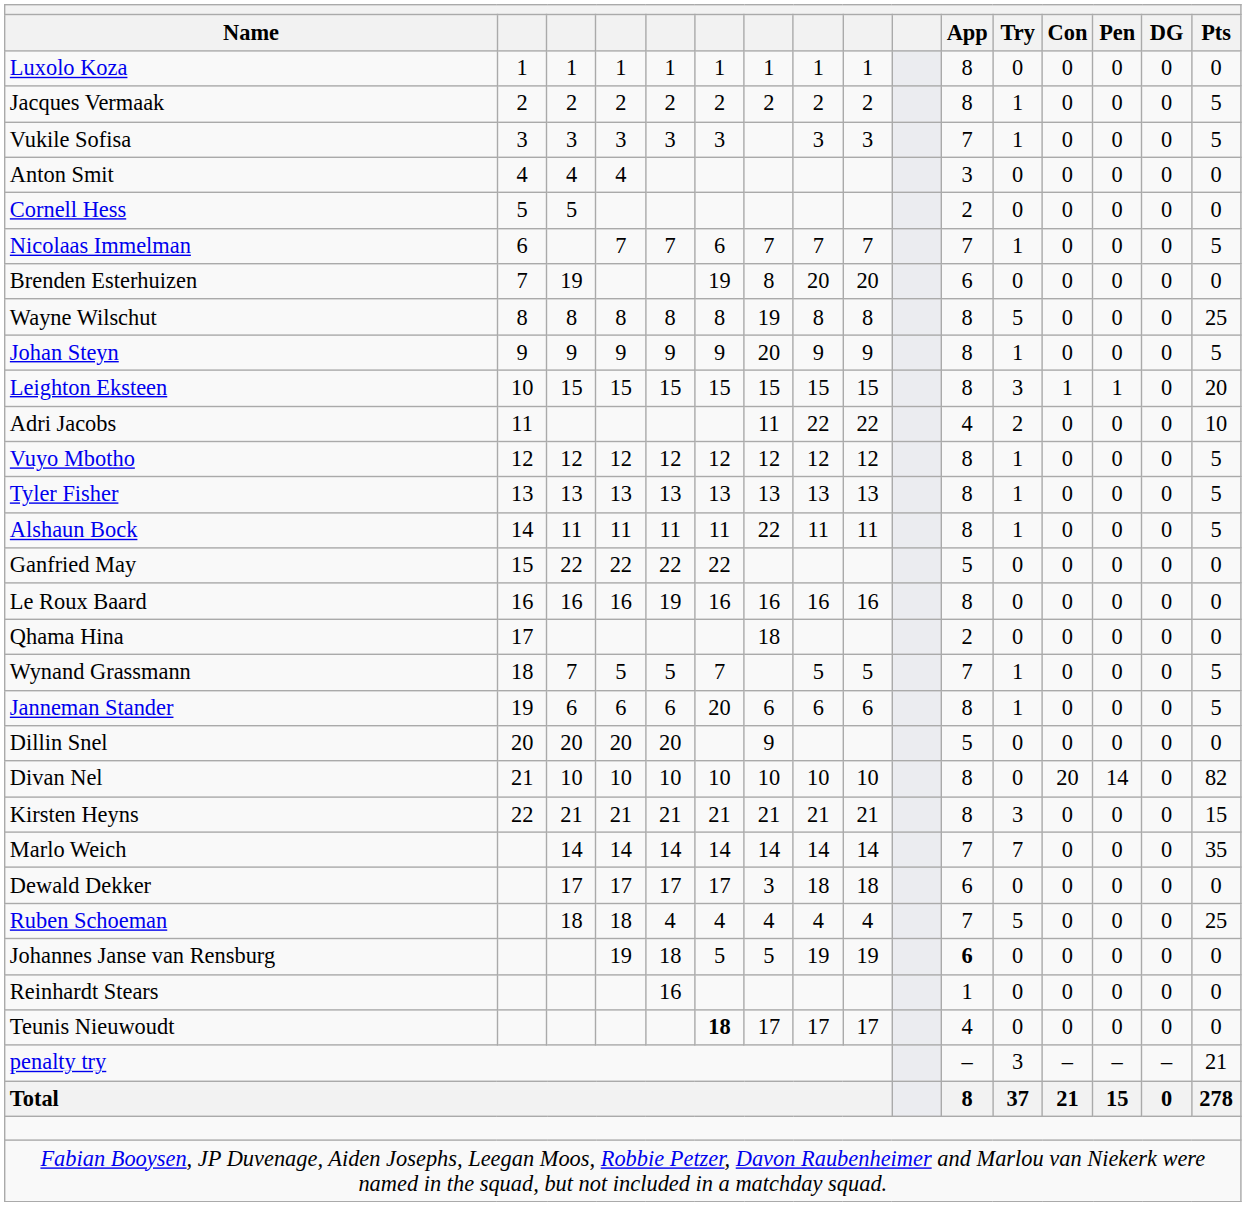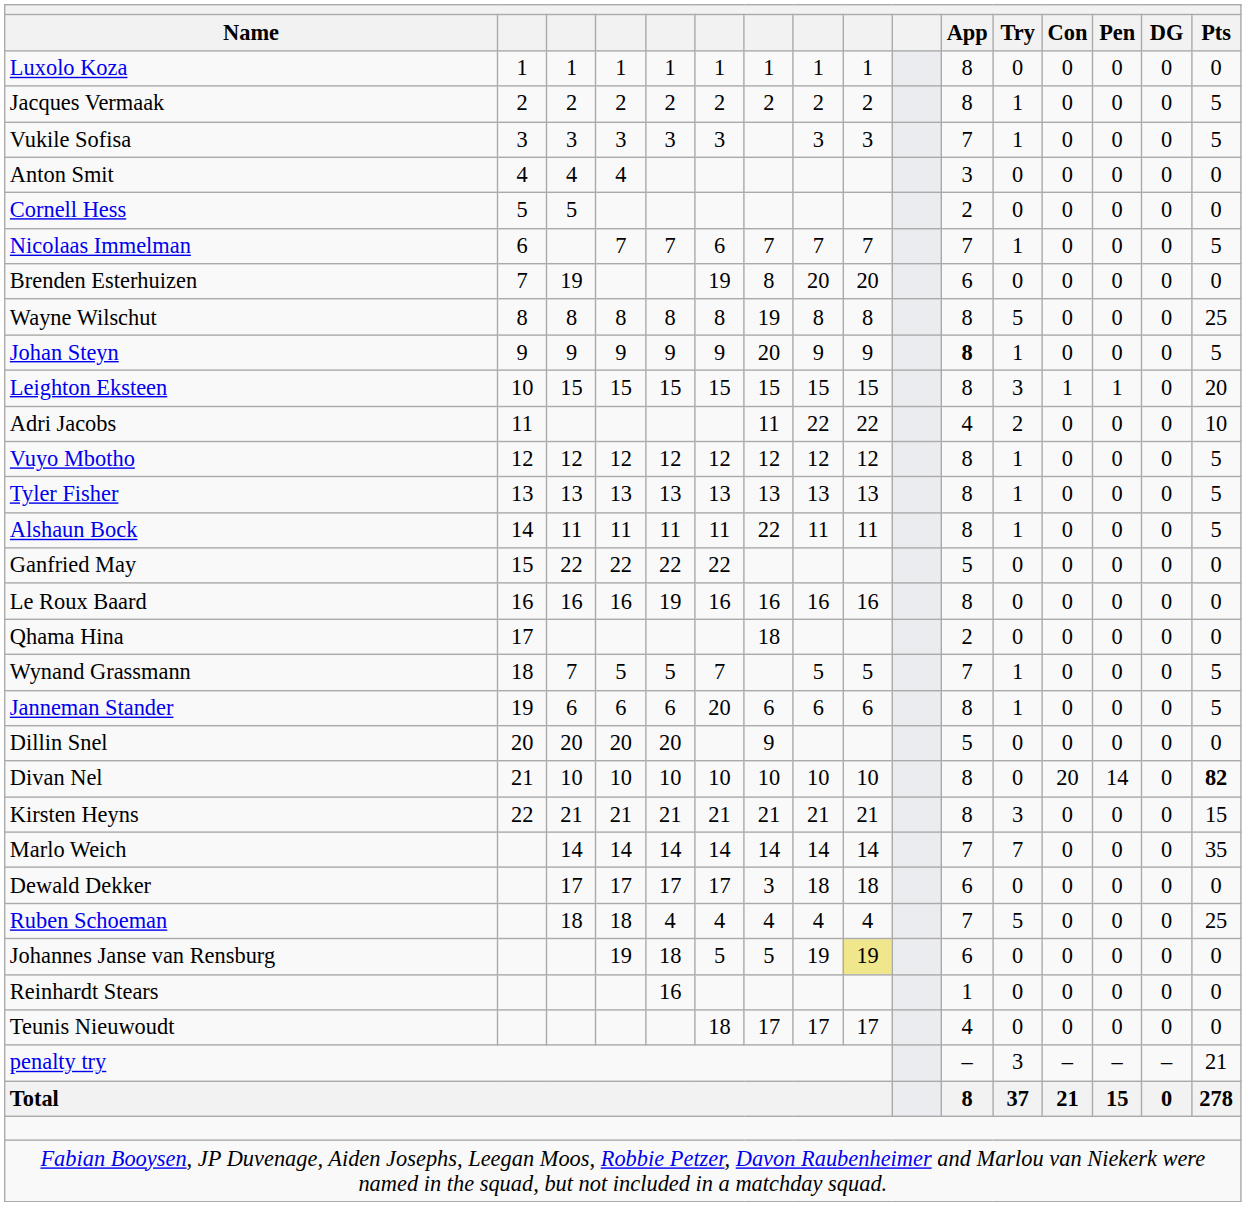(967, 352) normal -> (967, 352) bold
(1216, 778) normal -> (1216, 778) bold
(868, 956) no background -> (868, 956) khaki background
(967, 956) bold -> (967, 956) normal
(720, 1027) bold -> (720, 1027) normal
